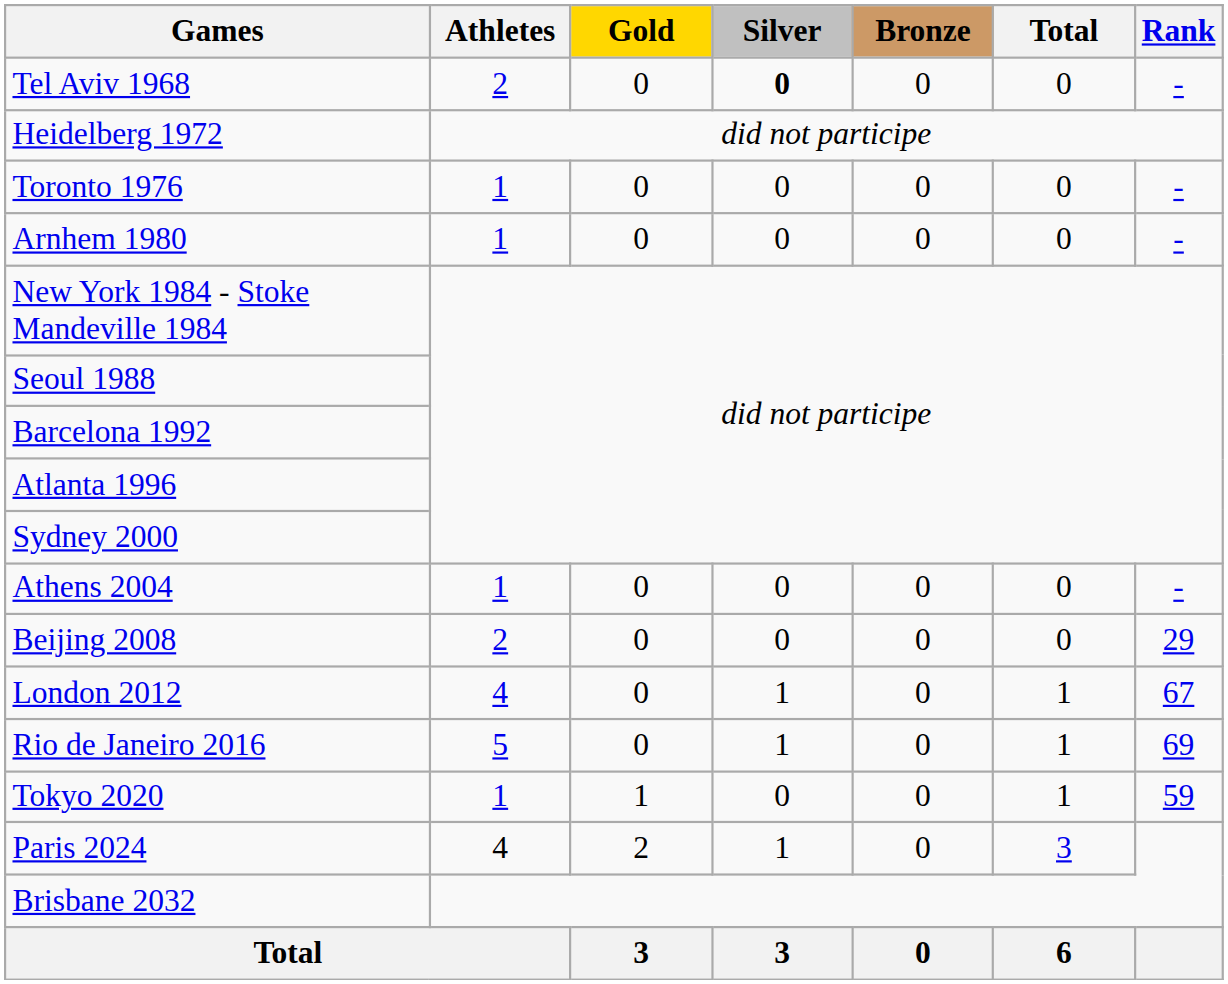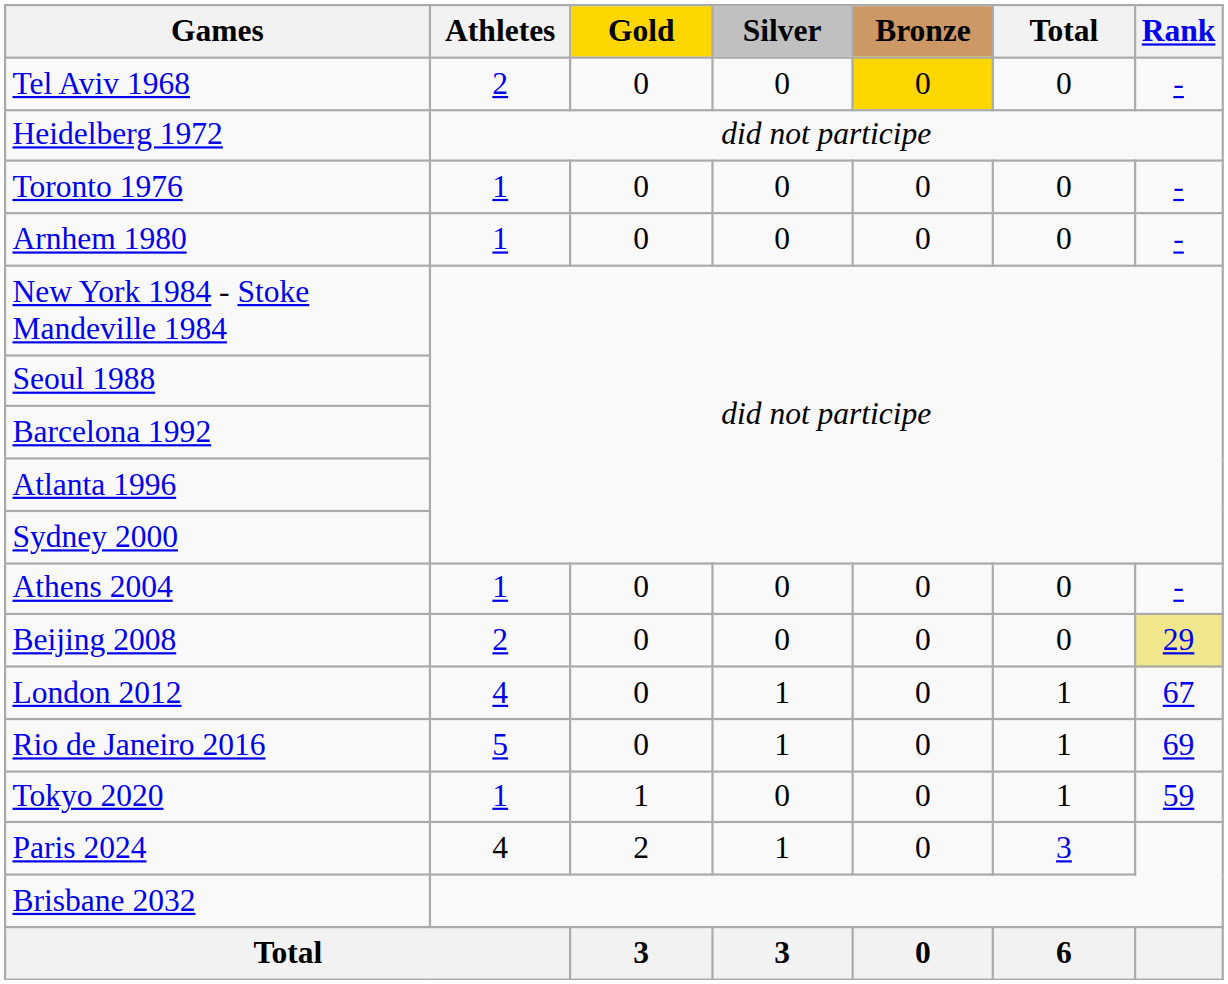(782, 82) bold -> (782, 82) normal
(923, 82) no background -> (923, 82) gold background
(1179, 640) no background -> (1179, 640) khaki background
